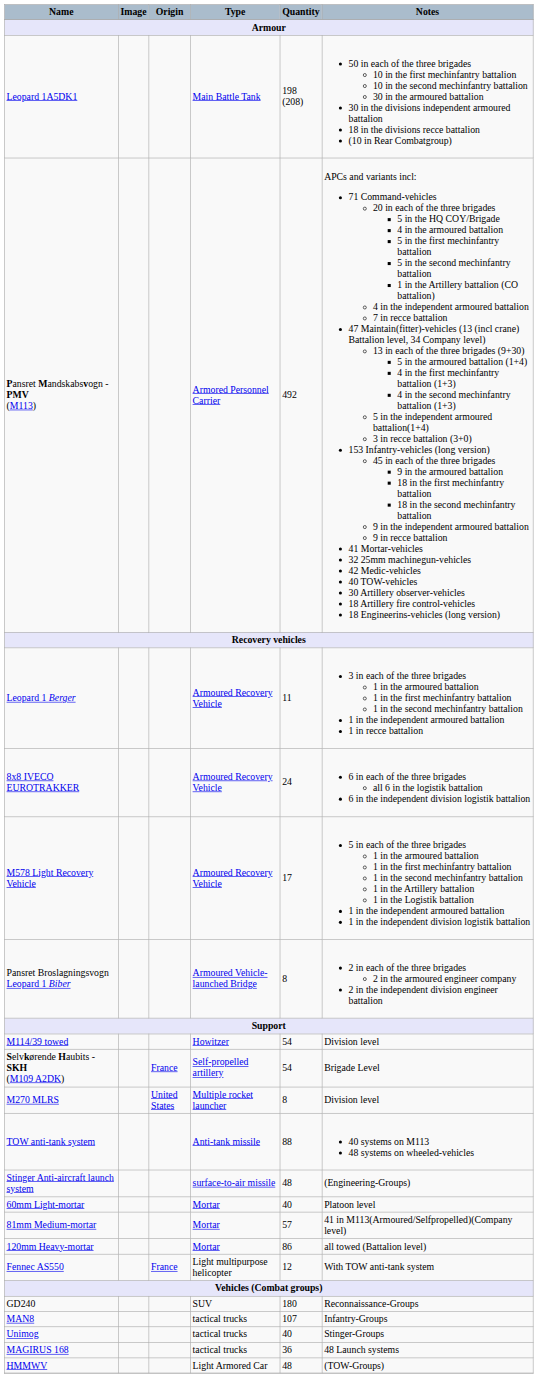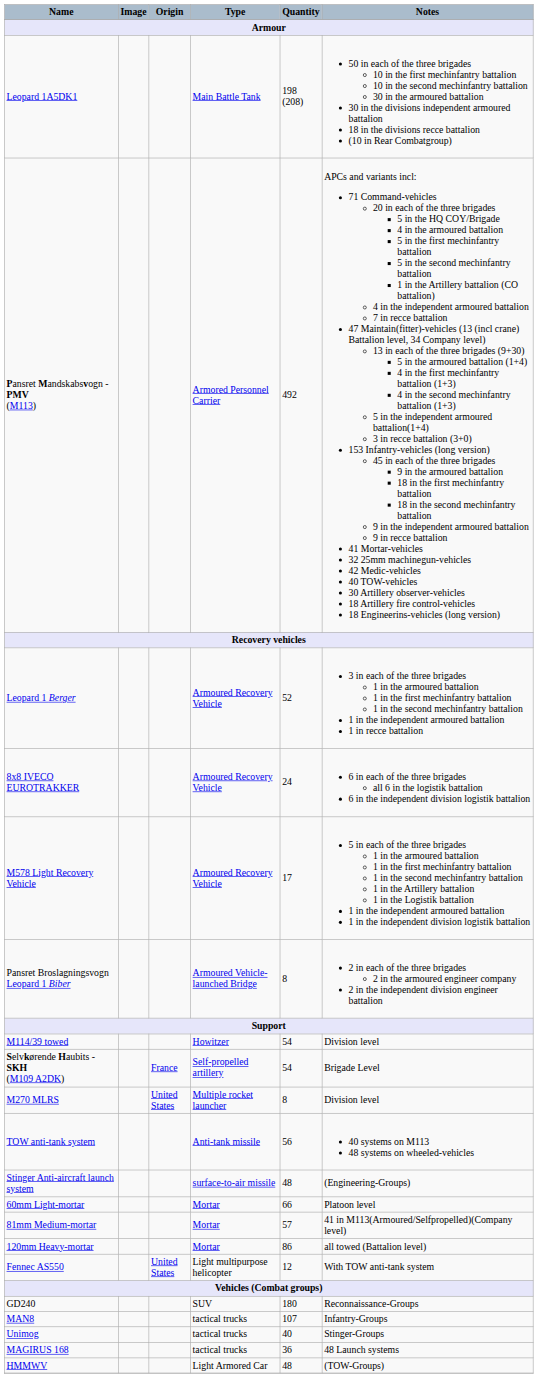(287, 698) 11 -> (287, 698) 52
(287, 1141) 88 -> (287, 1141) 56
(287, 1204) 40 -> (287, 1204) 66
(164, 1267) France -> (164, 1267) United States
